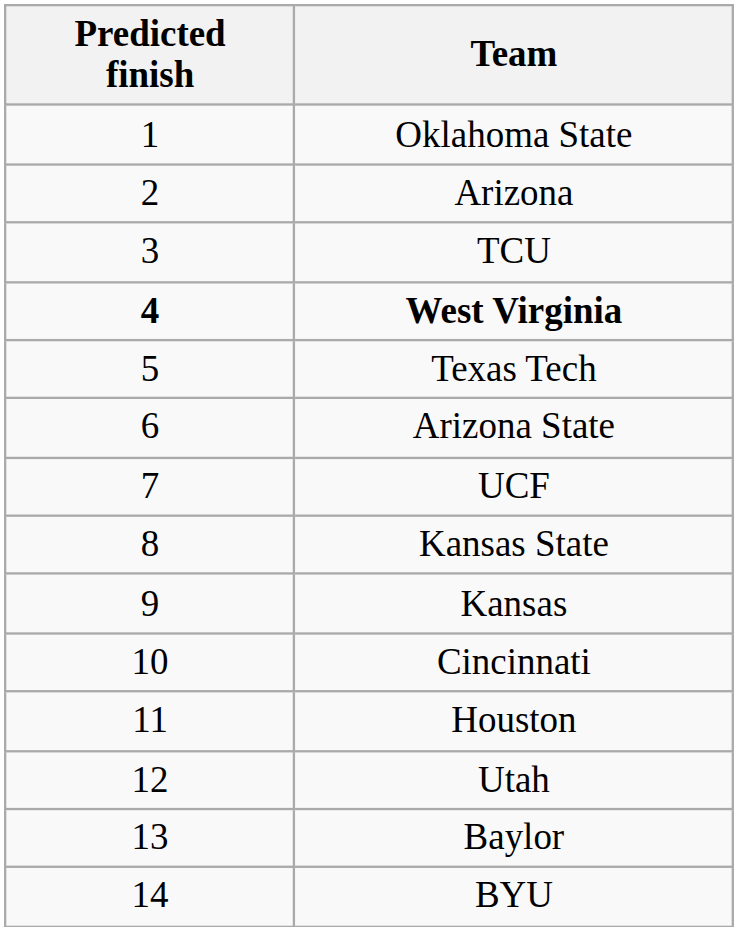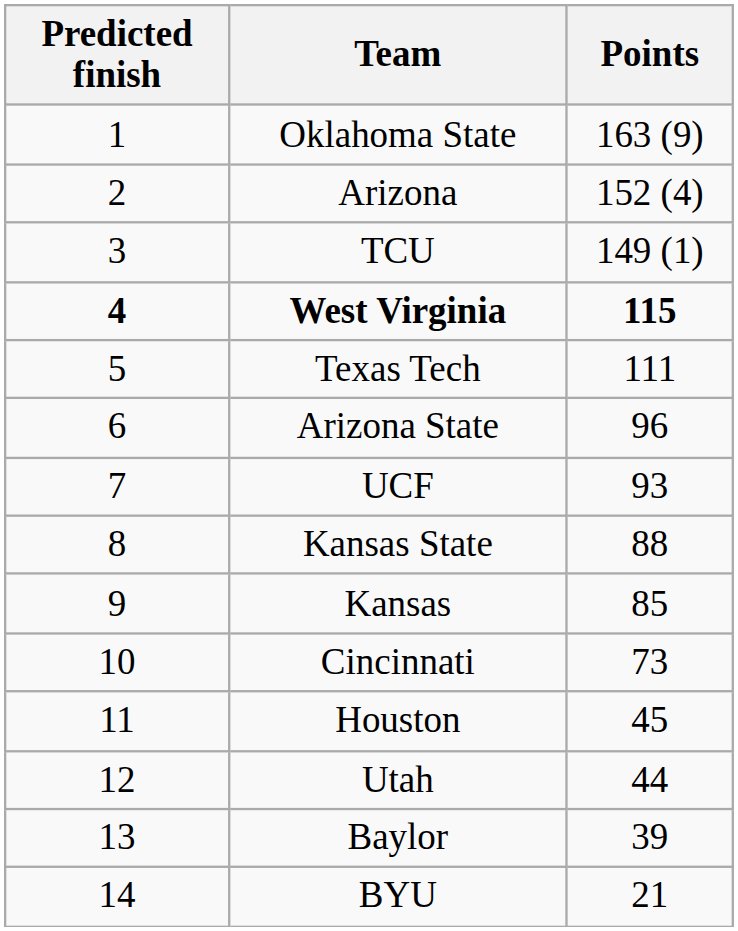+ column: (650, 54)
